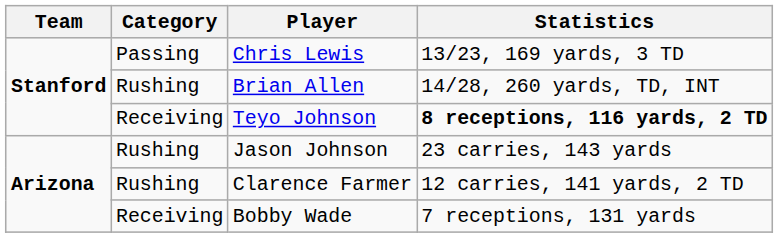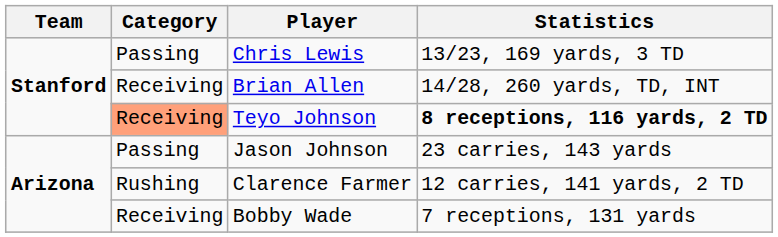(158, 87) Rushing -> (170, 87) Receiving
(170, 119) no background -> (170, 119) lightsalmon background
(158, 152) Rushing -> (158, 152) Passing
